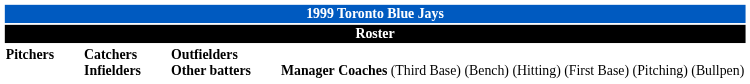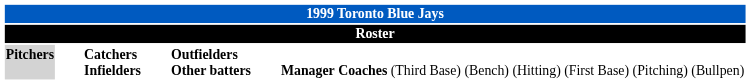(30, 54) no background -> (30, 54) lightgrey background
